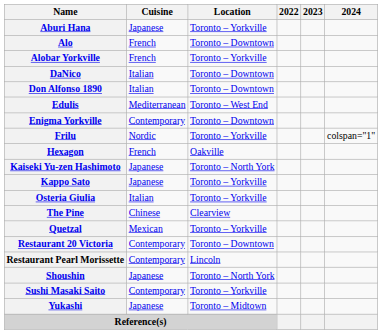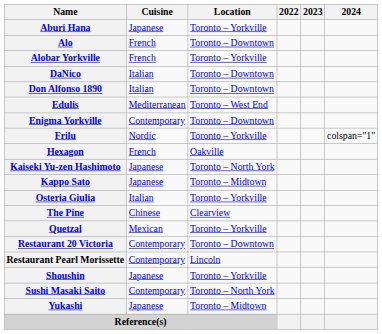(228, 182) Toronto – Yorkville -> (228, 182) Toronto – Midtown
(232, 275) Toronto – North York -> (228, 275) Toronto – Yorkville
(228, 290) Toronto – Yorkville -> (232, 290) Toronto – North York
